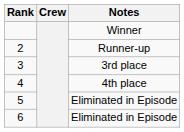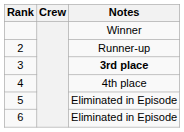(124, 65) normal -> (124, 65) bold
